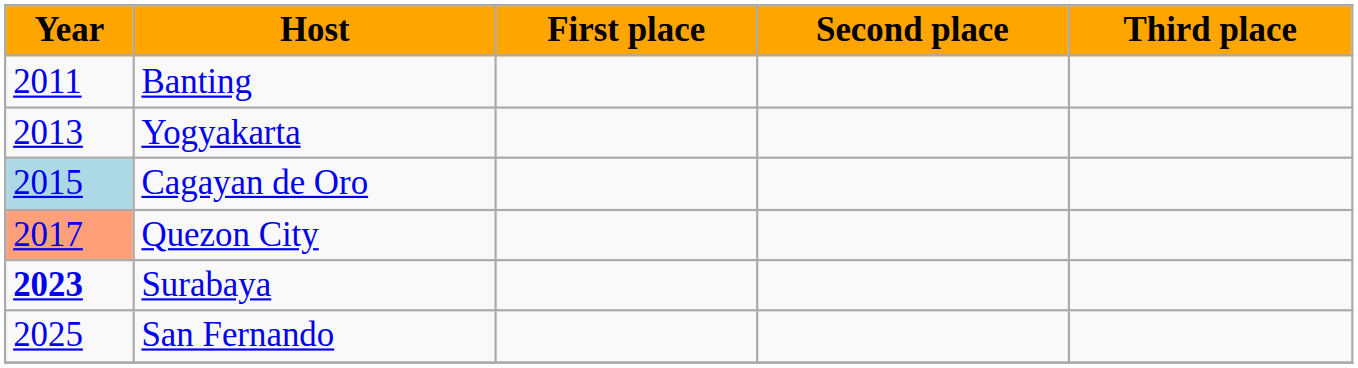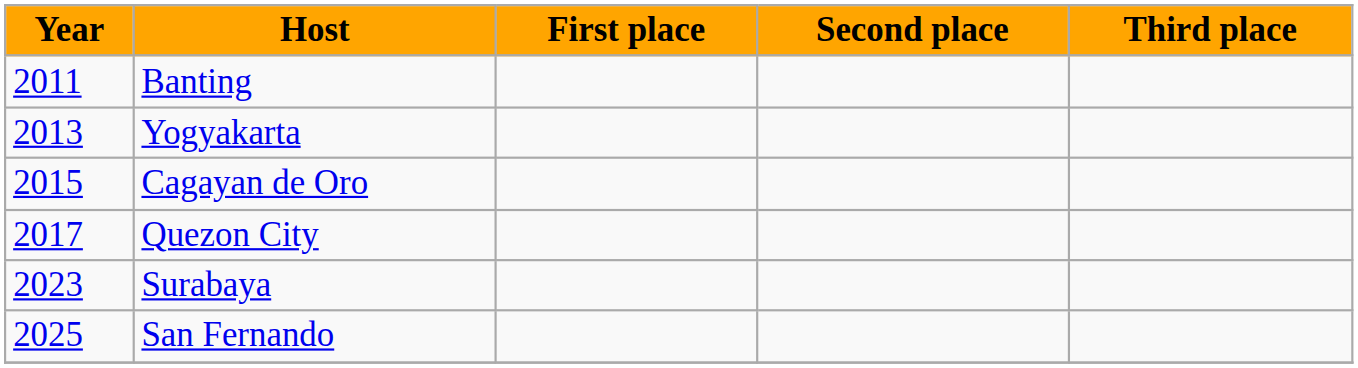(48, 182) lightblue background -> (48, 182) no background
(48, 233) lightsalmon background -> (48, 233) no background
(48, 284) bold -> (48, 284) normal
